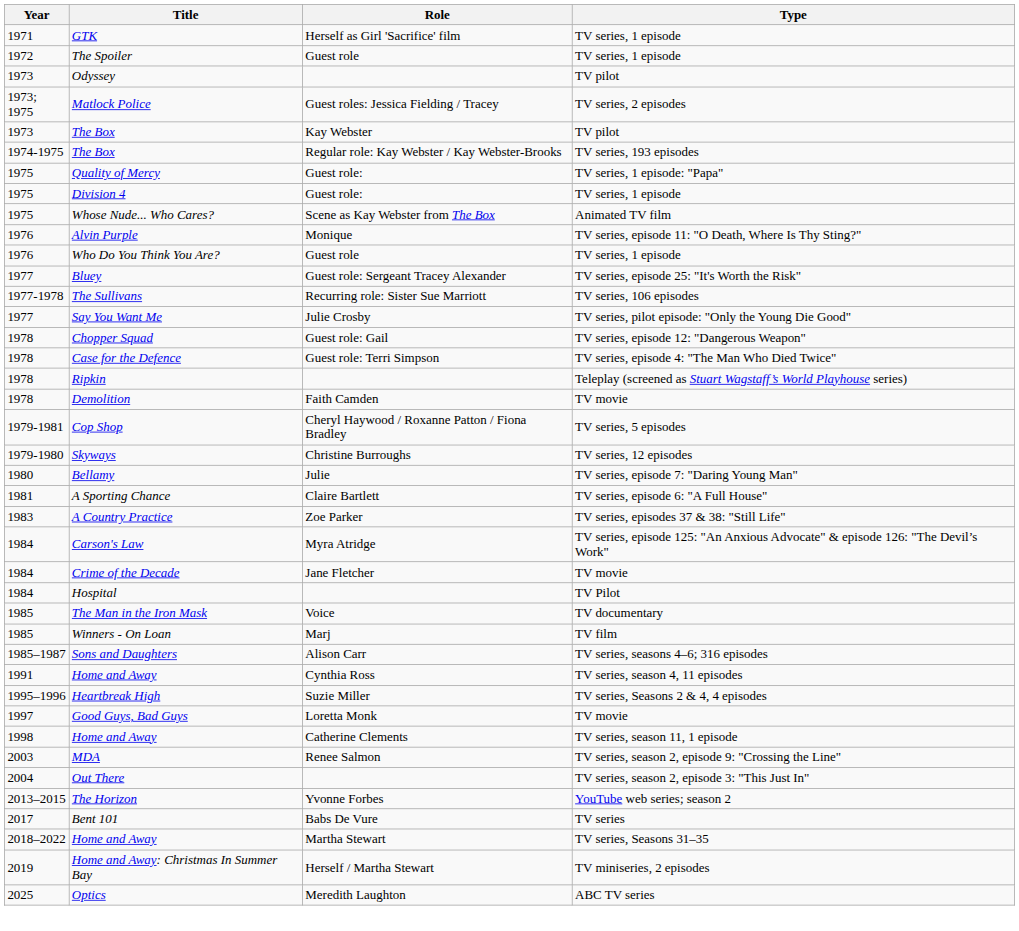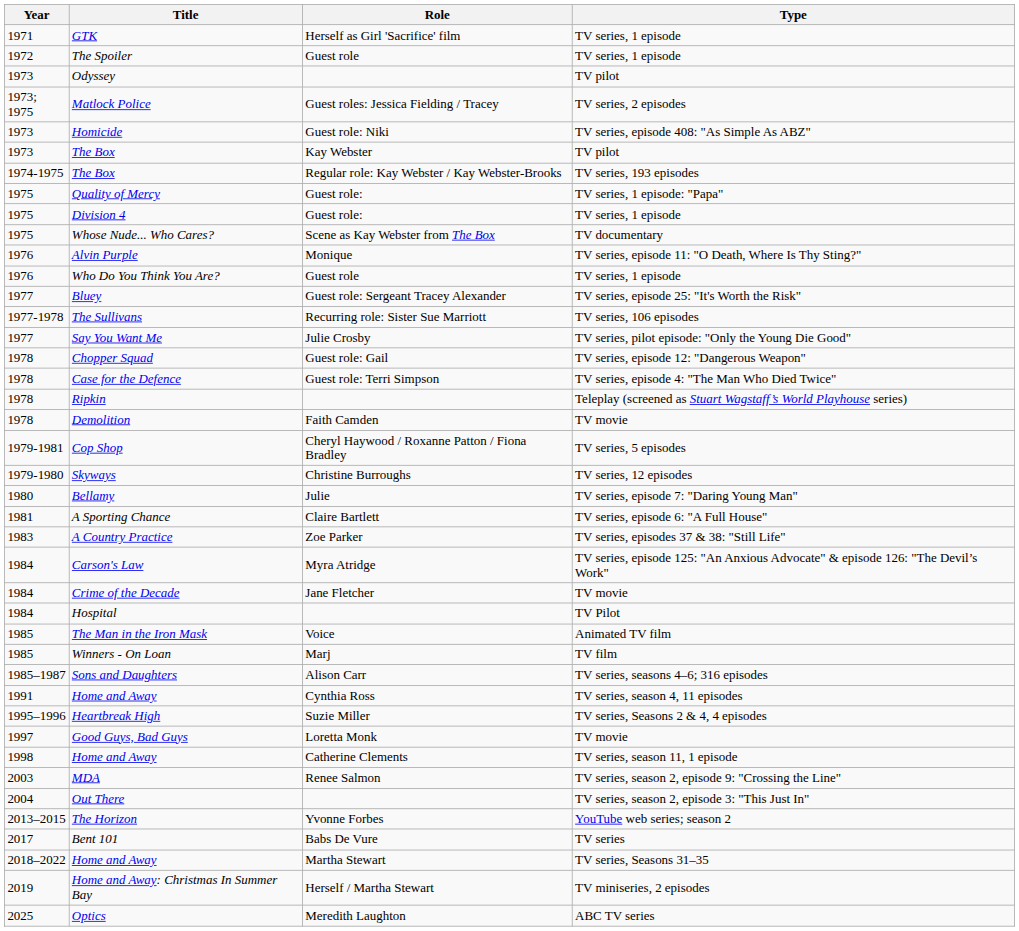+ row: (97, 132)
(623, 214) Animated TV film -> (619, 234) TV documentary
(619, 613) TV documentary -> (623, 634) Animated TV film
